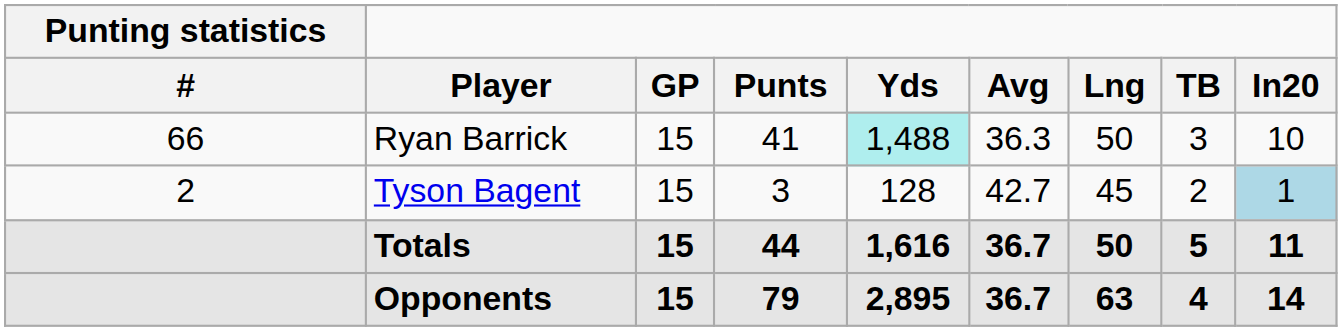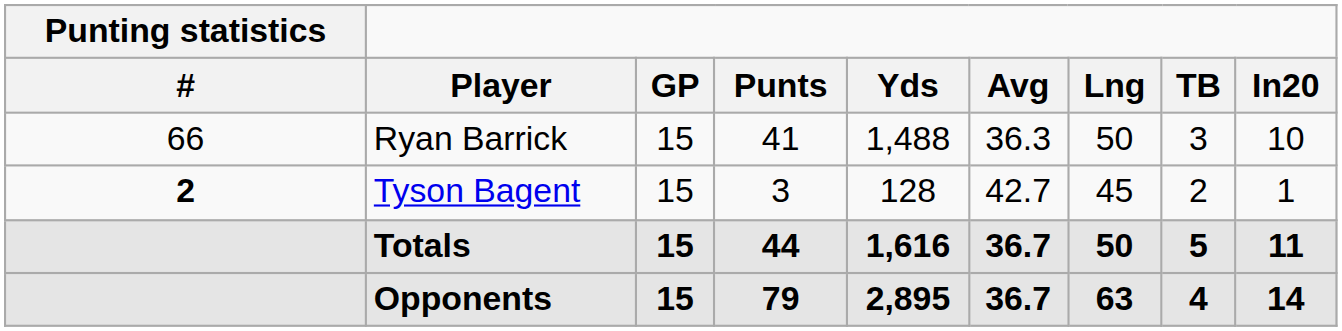(908, 138) paleturquoise background -> (908, 138) no background
(186, 191) normal -> (186, 191) bold
(1286, 191) lightblue background -> (1286, 191) no background
